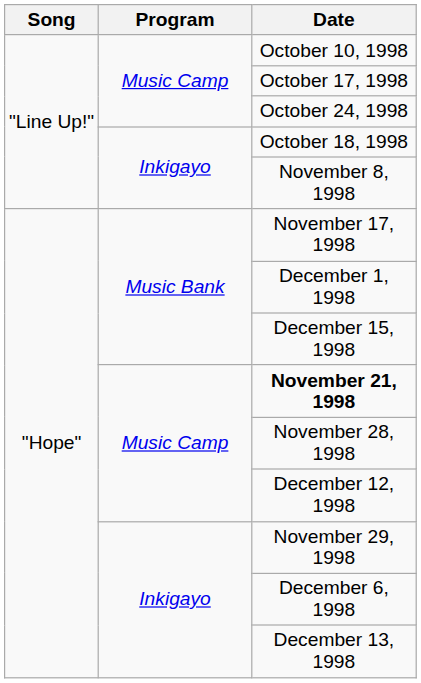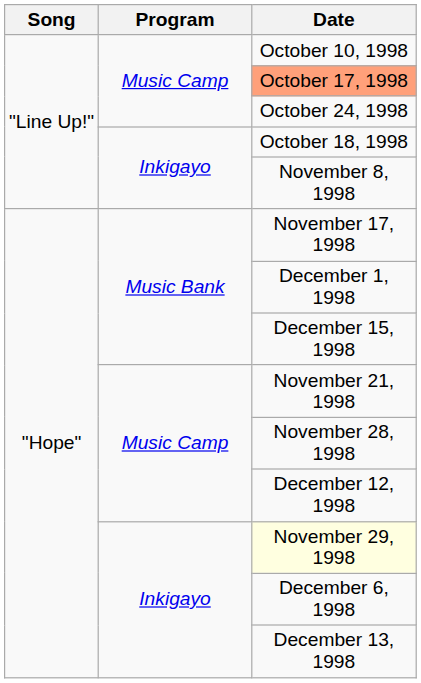(334, 80) no background -> (334, 80) lightsalmon background
(334, 390) bold -> (334, 390) normal
(334, 547) no background -> (334, 547) lightyellow background
